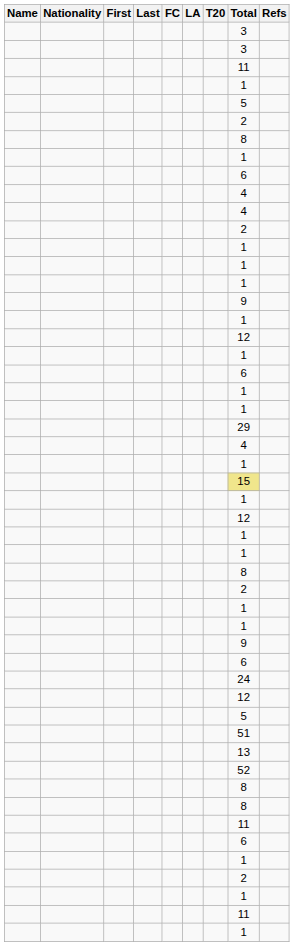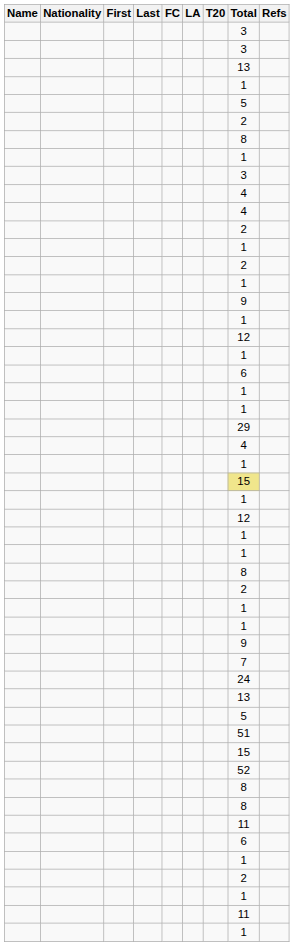(244, 67) 11 -> (244, 67) 13
(244, 175) 6 -> (244, 175) 3
(244, 265) 1 -> (244, 265) 2
(244, 662) 6 -> (244, 662) 7
(244, 698) 12 -> (244, 698) 13
(244, 752) 13 -> (244, 752) 15
